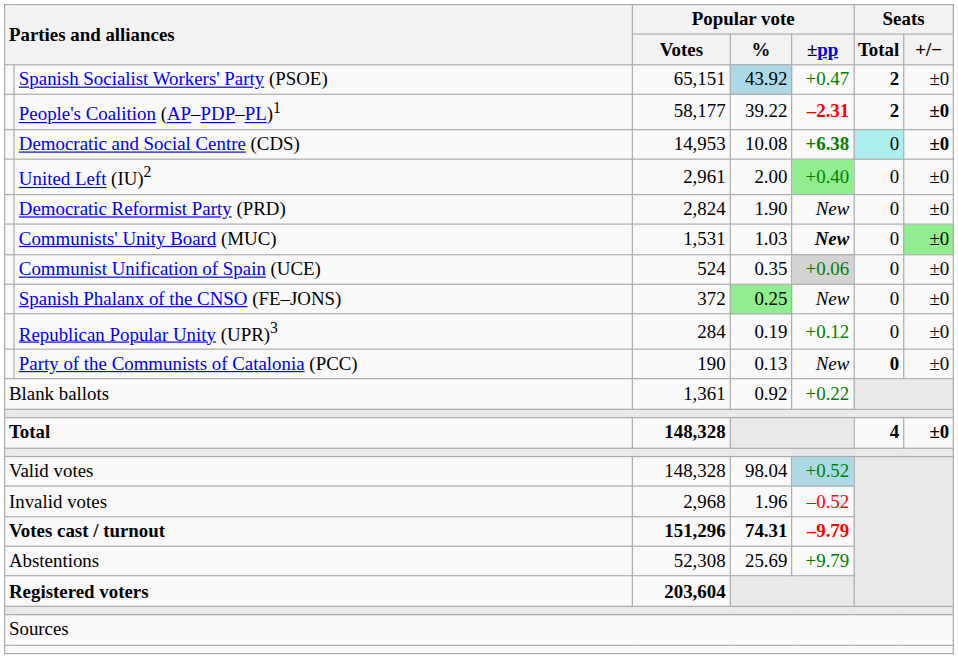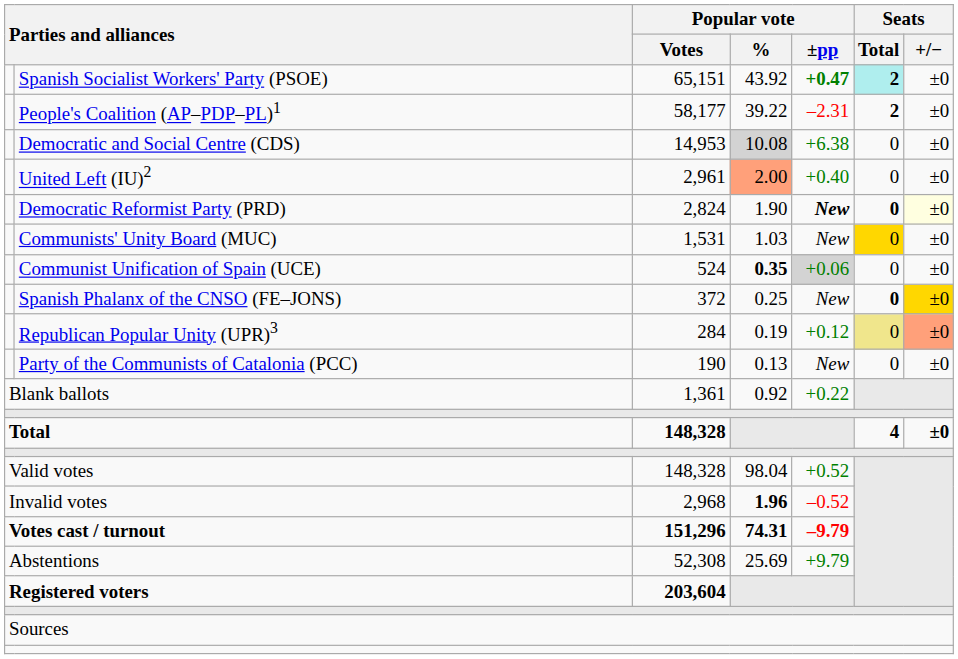(766, 79) lightblue background -> (766, 79) no background
(827, 79) normal -> (827, 79) bold
(895, 79) no background -> (895, 79) paleturquoise background
(828, 111) bold -> (828, 111) normal
(939, 111) bold -> (939, 111) normal
(766, 144) no background -> (766, 144) lightgrey background
(827, 144) bold -> (827, 144) normal
(895, 144) paleturquoise background -> (895, 144) no background
(939, 144) bold -> (939, 144) normal
(771, 176) no background -> (771, 176) lightsalmon background
(827, 176) lightgreen background -> (827, 176) no background
(832, 209) normal -> (832, 209) bold
(895, 209) normal -> (895, 209) bold
(939, 209) no background -> (939, 209) lightyellow background
(832, 239) bold -> (832, 239) normal
(895, 239) no background -> (895, 239) gold background
(939, 239) lightgreen background -> (939, 239) no background
(771, 269) normal -> (771, 269) bold
(771, 299) lightgreen background -> (771, 299) no background
(895, 299) normal -> (895, 299) bold
(939, 299) no background -> (939, 299) gold background
(895, 331) no background -> (895, 331) khaki background
(939, 331) no background -> (939, 331) lightsalmon background
(895, 364) bold -> (895, 364) normal
(827, 471) lightblue background -> (827, 471) no background
(771, 501) normal -> (771, 501) bold
